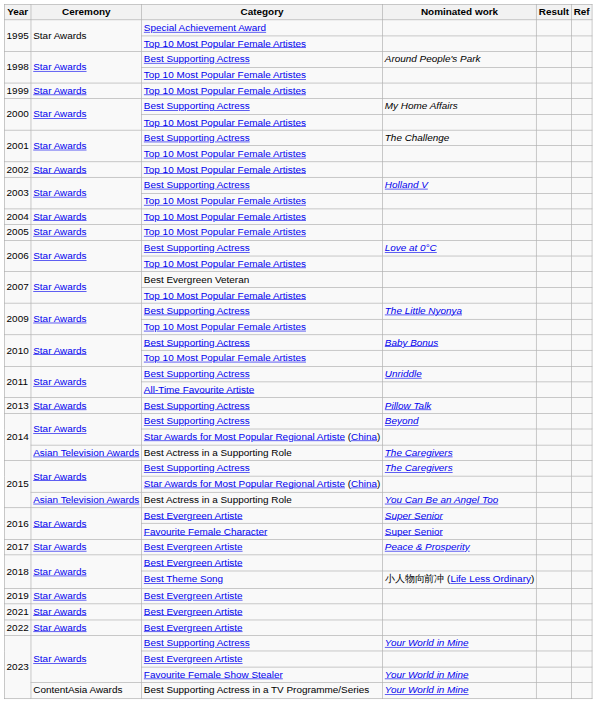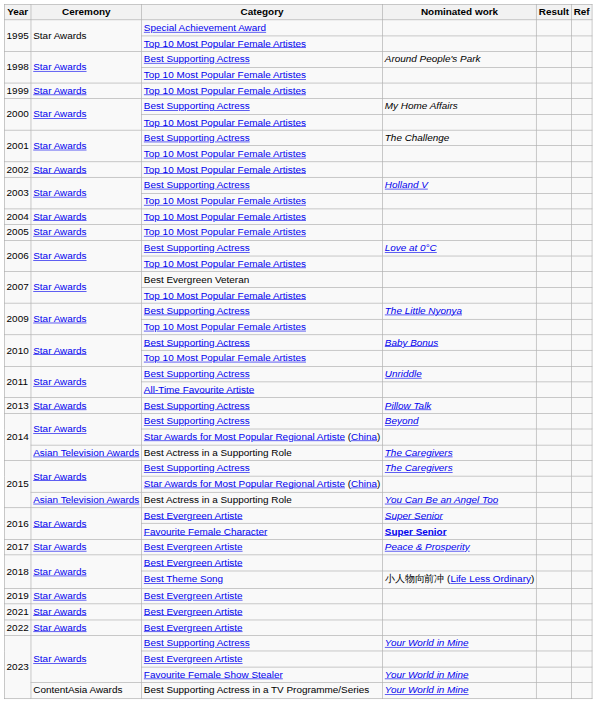(414, 531) normal -> (416, 531) bold
